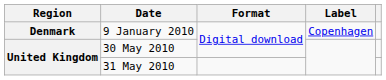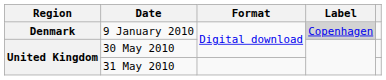(341, 31) no background -> (341, 31) lightgrey background
